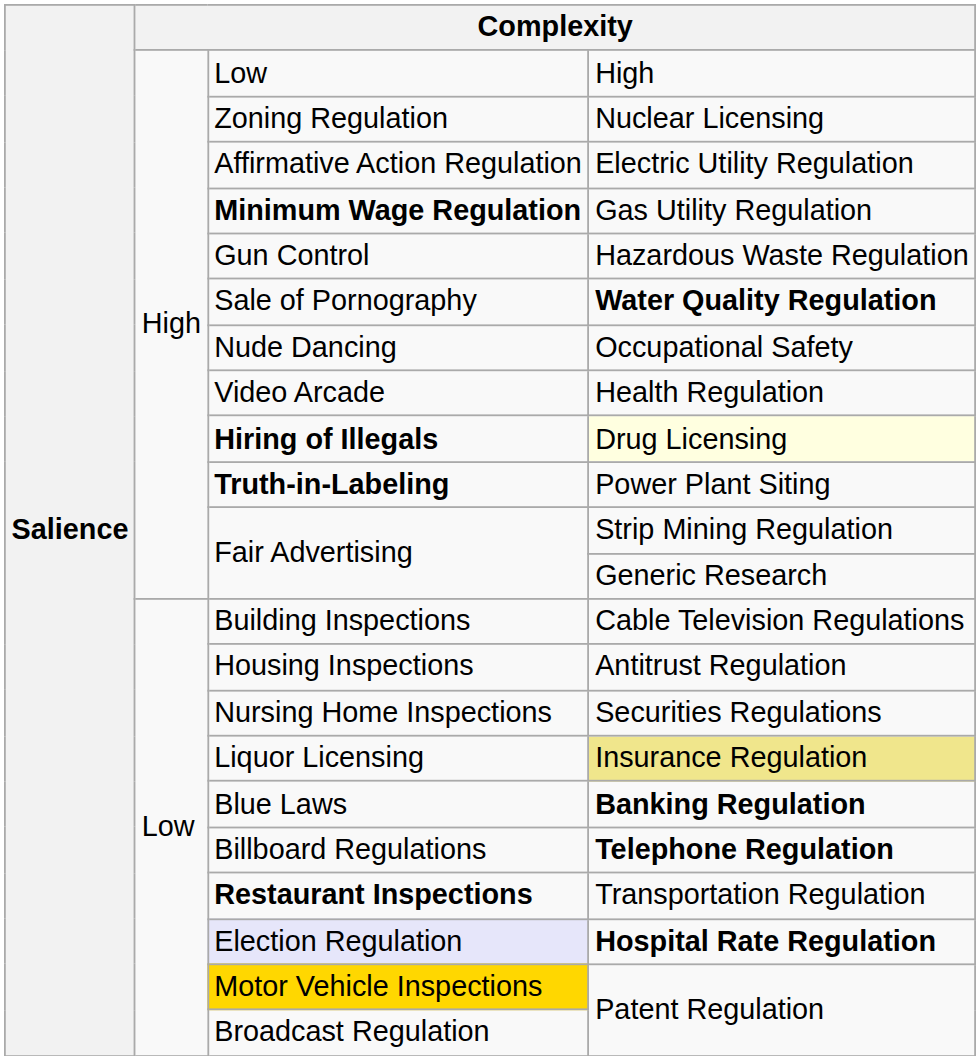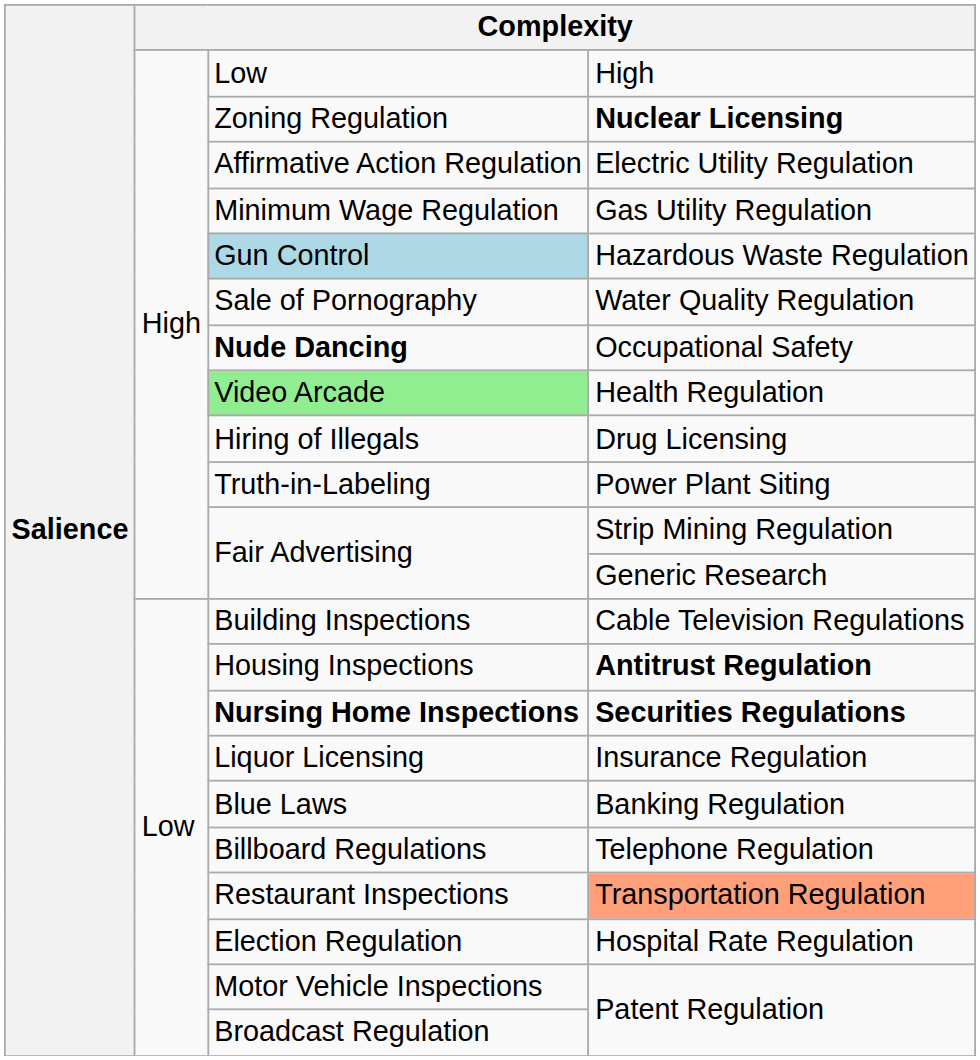(710, 118) normal -> (719, 118) bold
(398, 210) bold -> (387, 210) normal
(292, 255) no background -> (292, 255) lightblue background
(766, 301) bold -> (755, 301) normal
(305, 347) normal -> (311, 347) bold
(300, 392) no background -> (300, 392) lightgreen background
(326, 438) bold -> (317, 438) normal
(691, 438) lightyellow background -> (691, 438) no background
(332, 484) bold -> (323, 484) normal
(721, 666) normal -> (734, 666) bold
(383, 712) normal -> (397, 712) bold
(738, 712) normal -> (750, 712) bold
(731, 758) khaki background -> (731, 758) no background
(730, 803) bold -> (720, 803) normal
(745, 849) bold -> (734, 849) normal
(373, 895) bold -> (361, 895) normal
(760, 895) no background -> (760, 895) lightsalmon background
(338, 940) lavender background -> (338, 940) no background
(766, 940) bold -> (754, 940) normal
(378, 986) gold background -> (378, 986) no background
